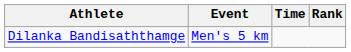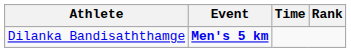(230, 37) normal -> (230, 37) bold
